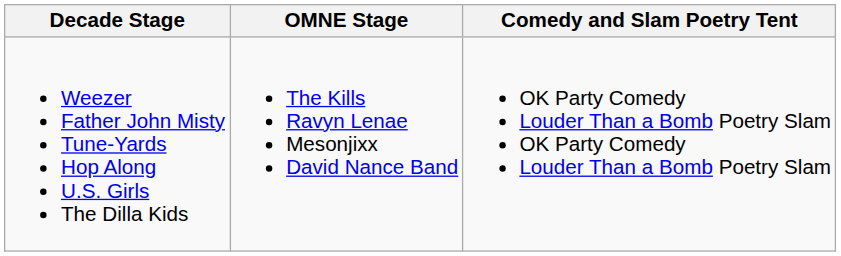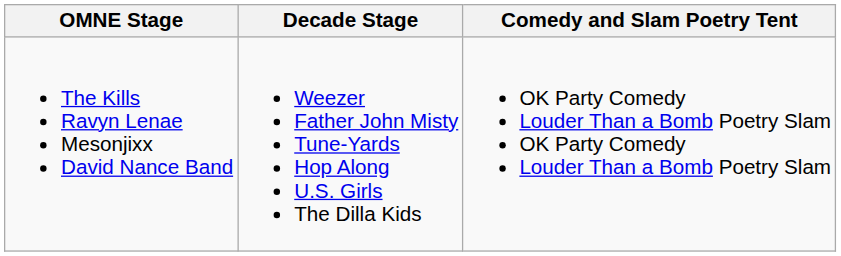columns swapped: (117, 20) <-> (346, 20)
